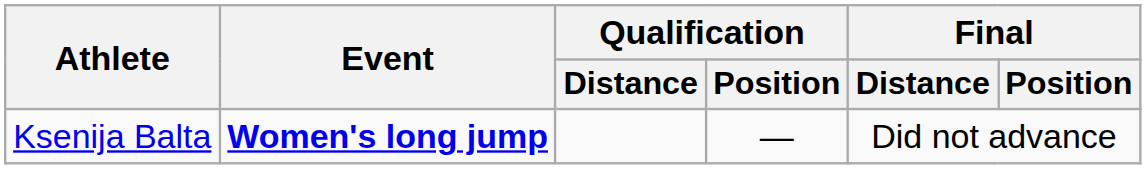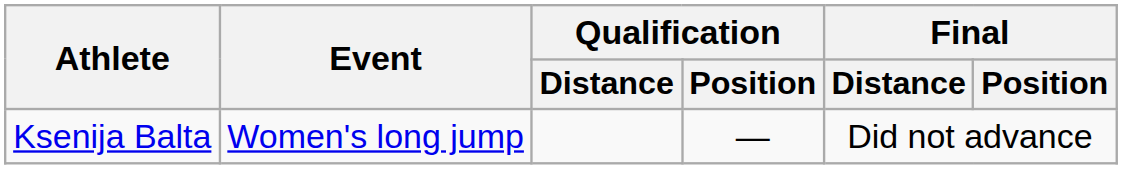(388, 137) bold -> (376, 137) normal
